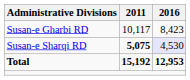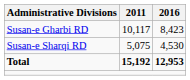(138, 45) bold -> (138, 45) normal
(172, 45) lavender background -> (172, 45) no background
